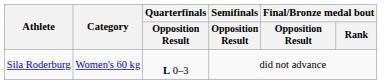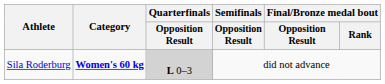(108, 65) normal -> (110, 65) bold
(176, 71) no background -> (179, 71) lightgrey background
